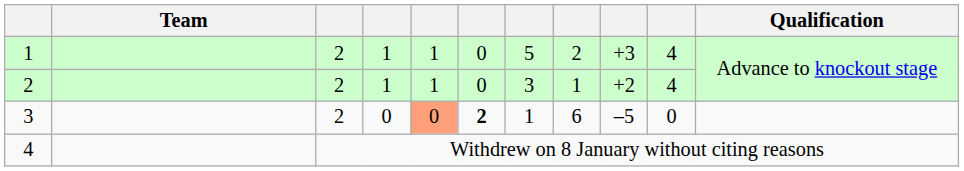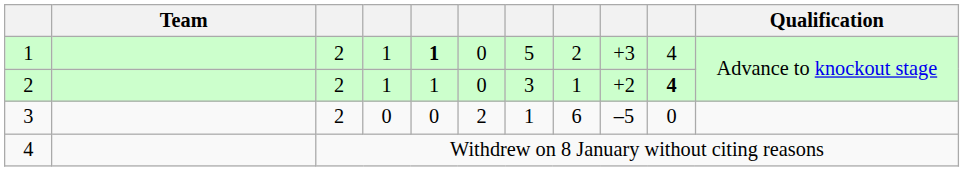(434, 52) normal -> (434, 52) bold
(671, 85) normal -> (671, 85) bold
(434, 117) lightsalmon background -> (434, 117) no background
(482, 117) bold -> (482, 117) normal
